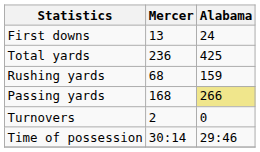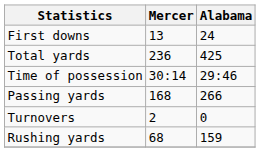rows swapped: (56, 76) <-> (75, 137)
(211, 96) khaki background -> (211, 96) no background
